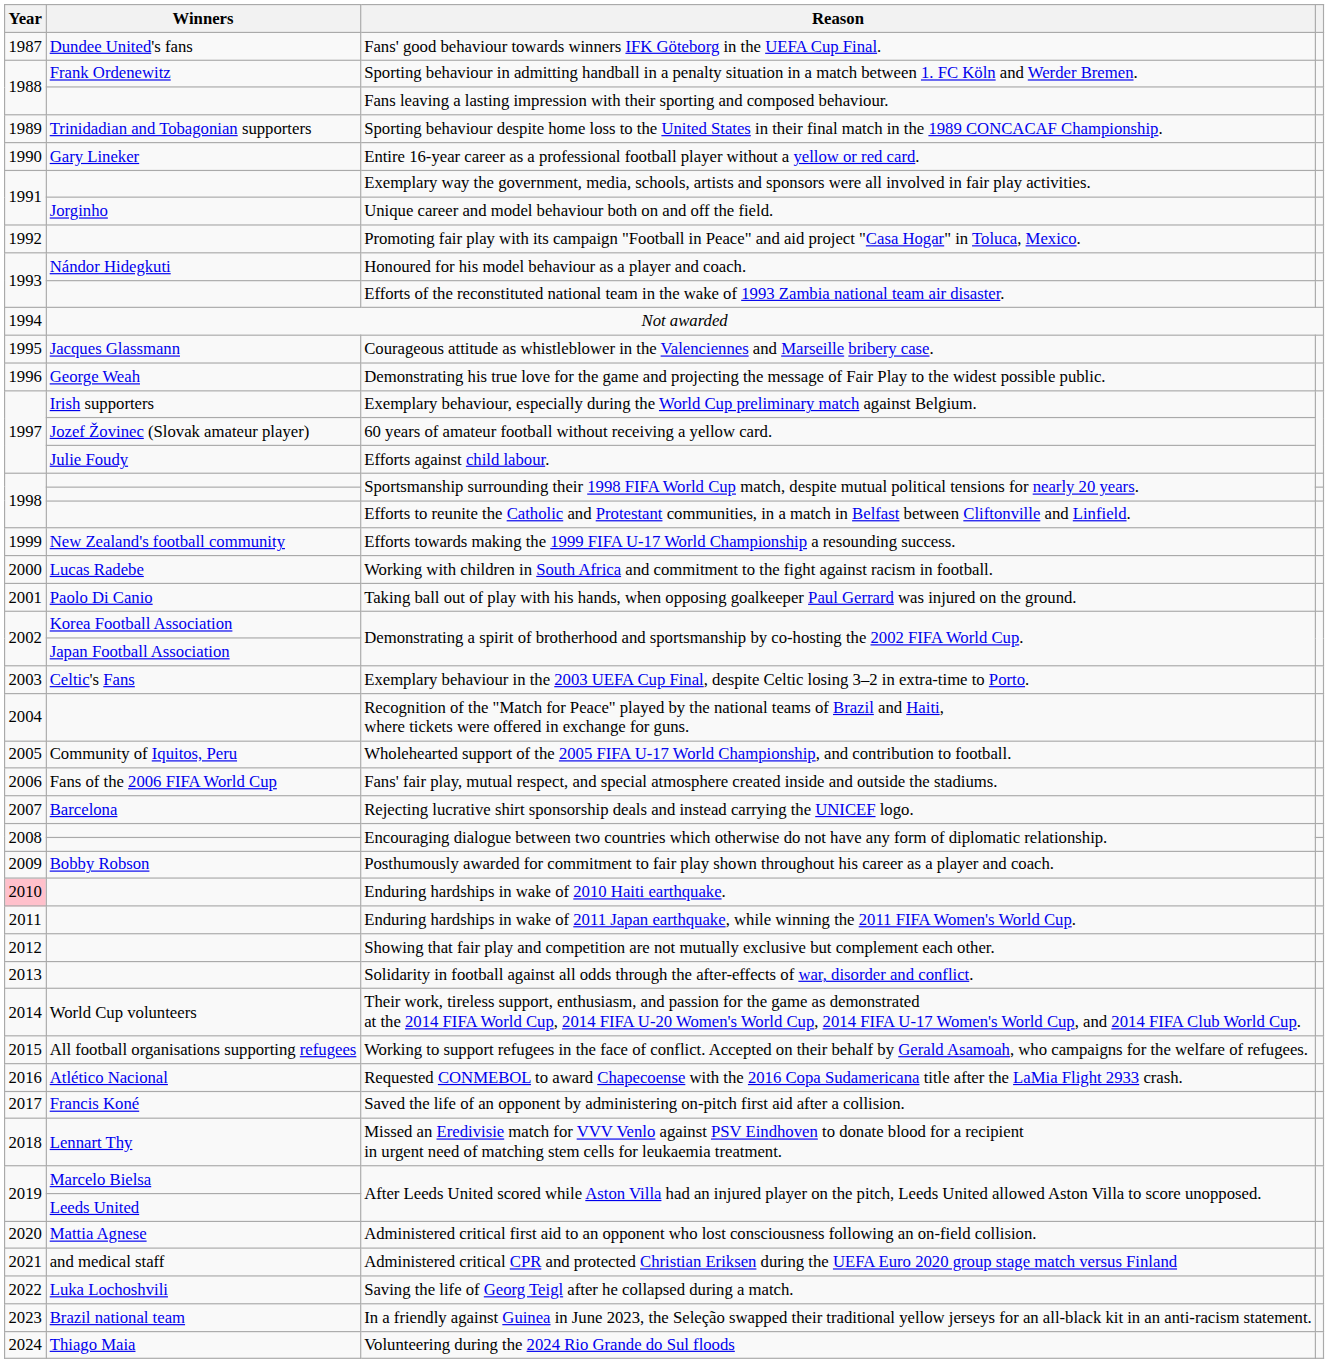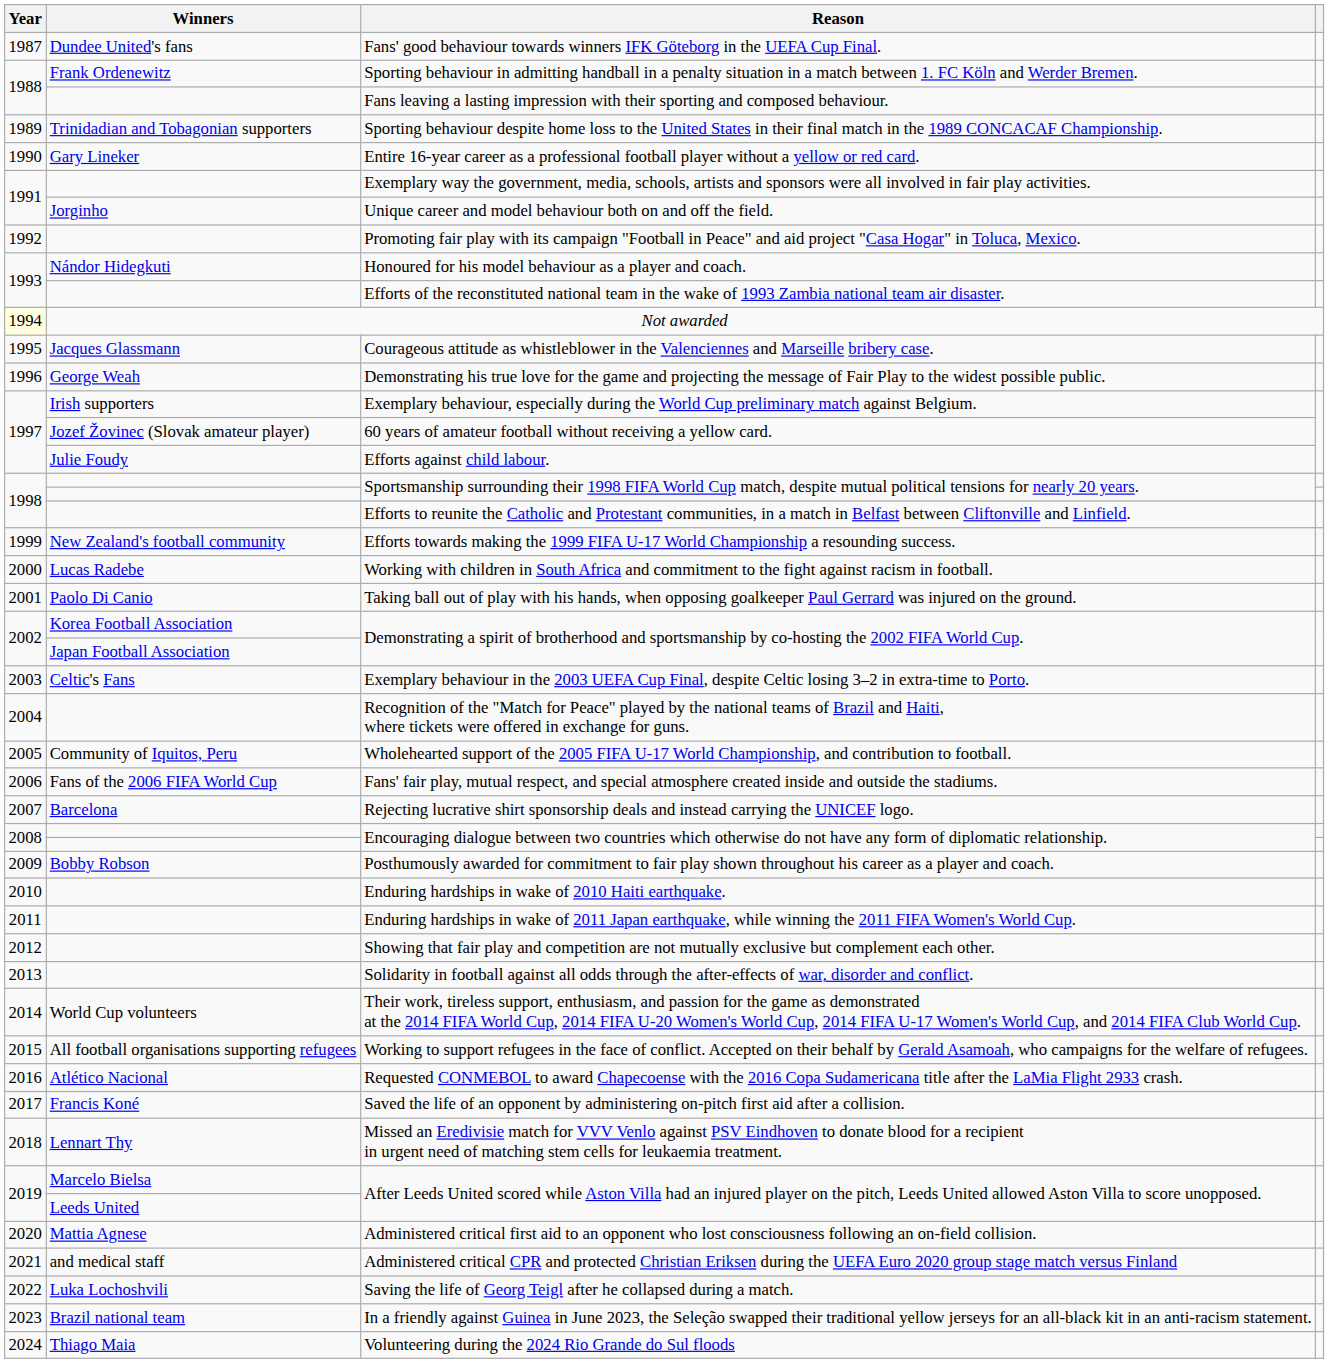(25, 321) no background -> (25, 321) lightyellow background
(25, 892) pink background -> (25, 892) no background
